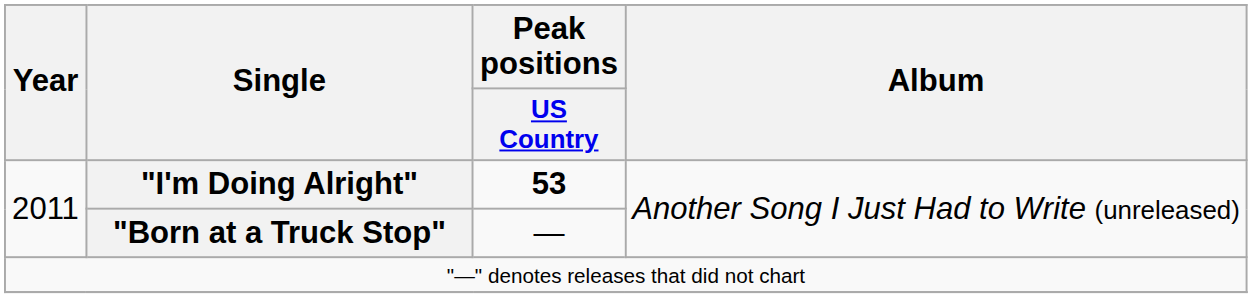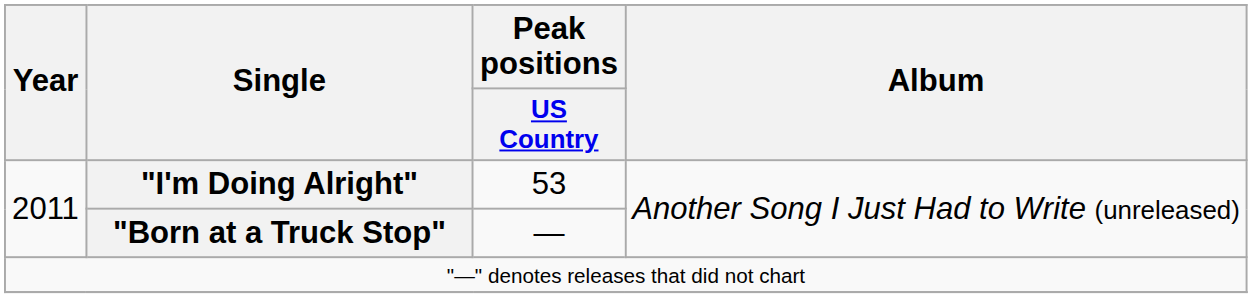(549, 183) bold -> (549, 183) normal
